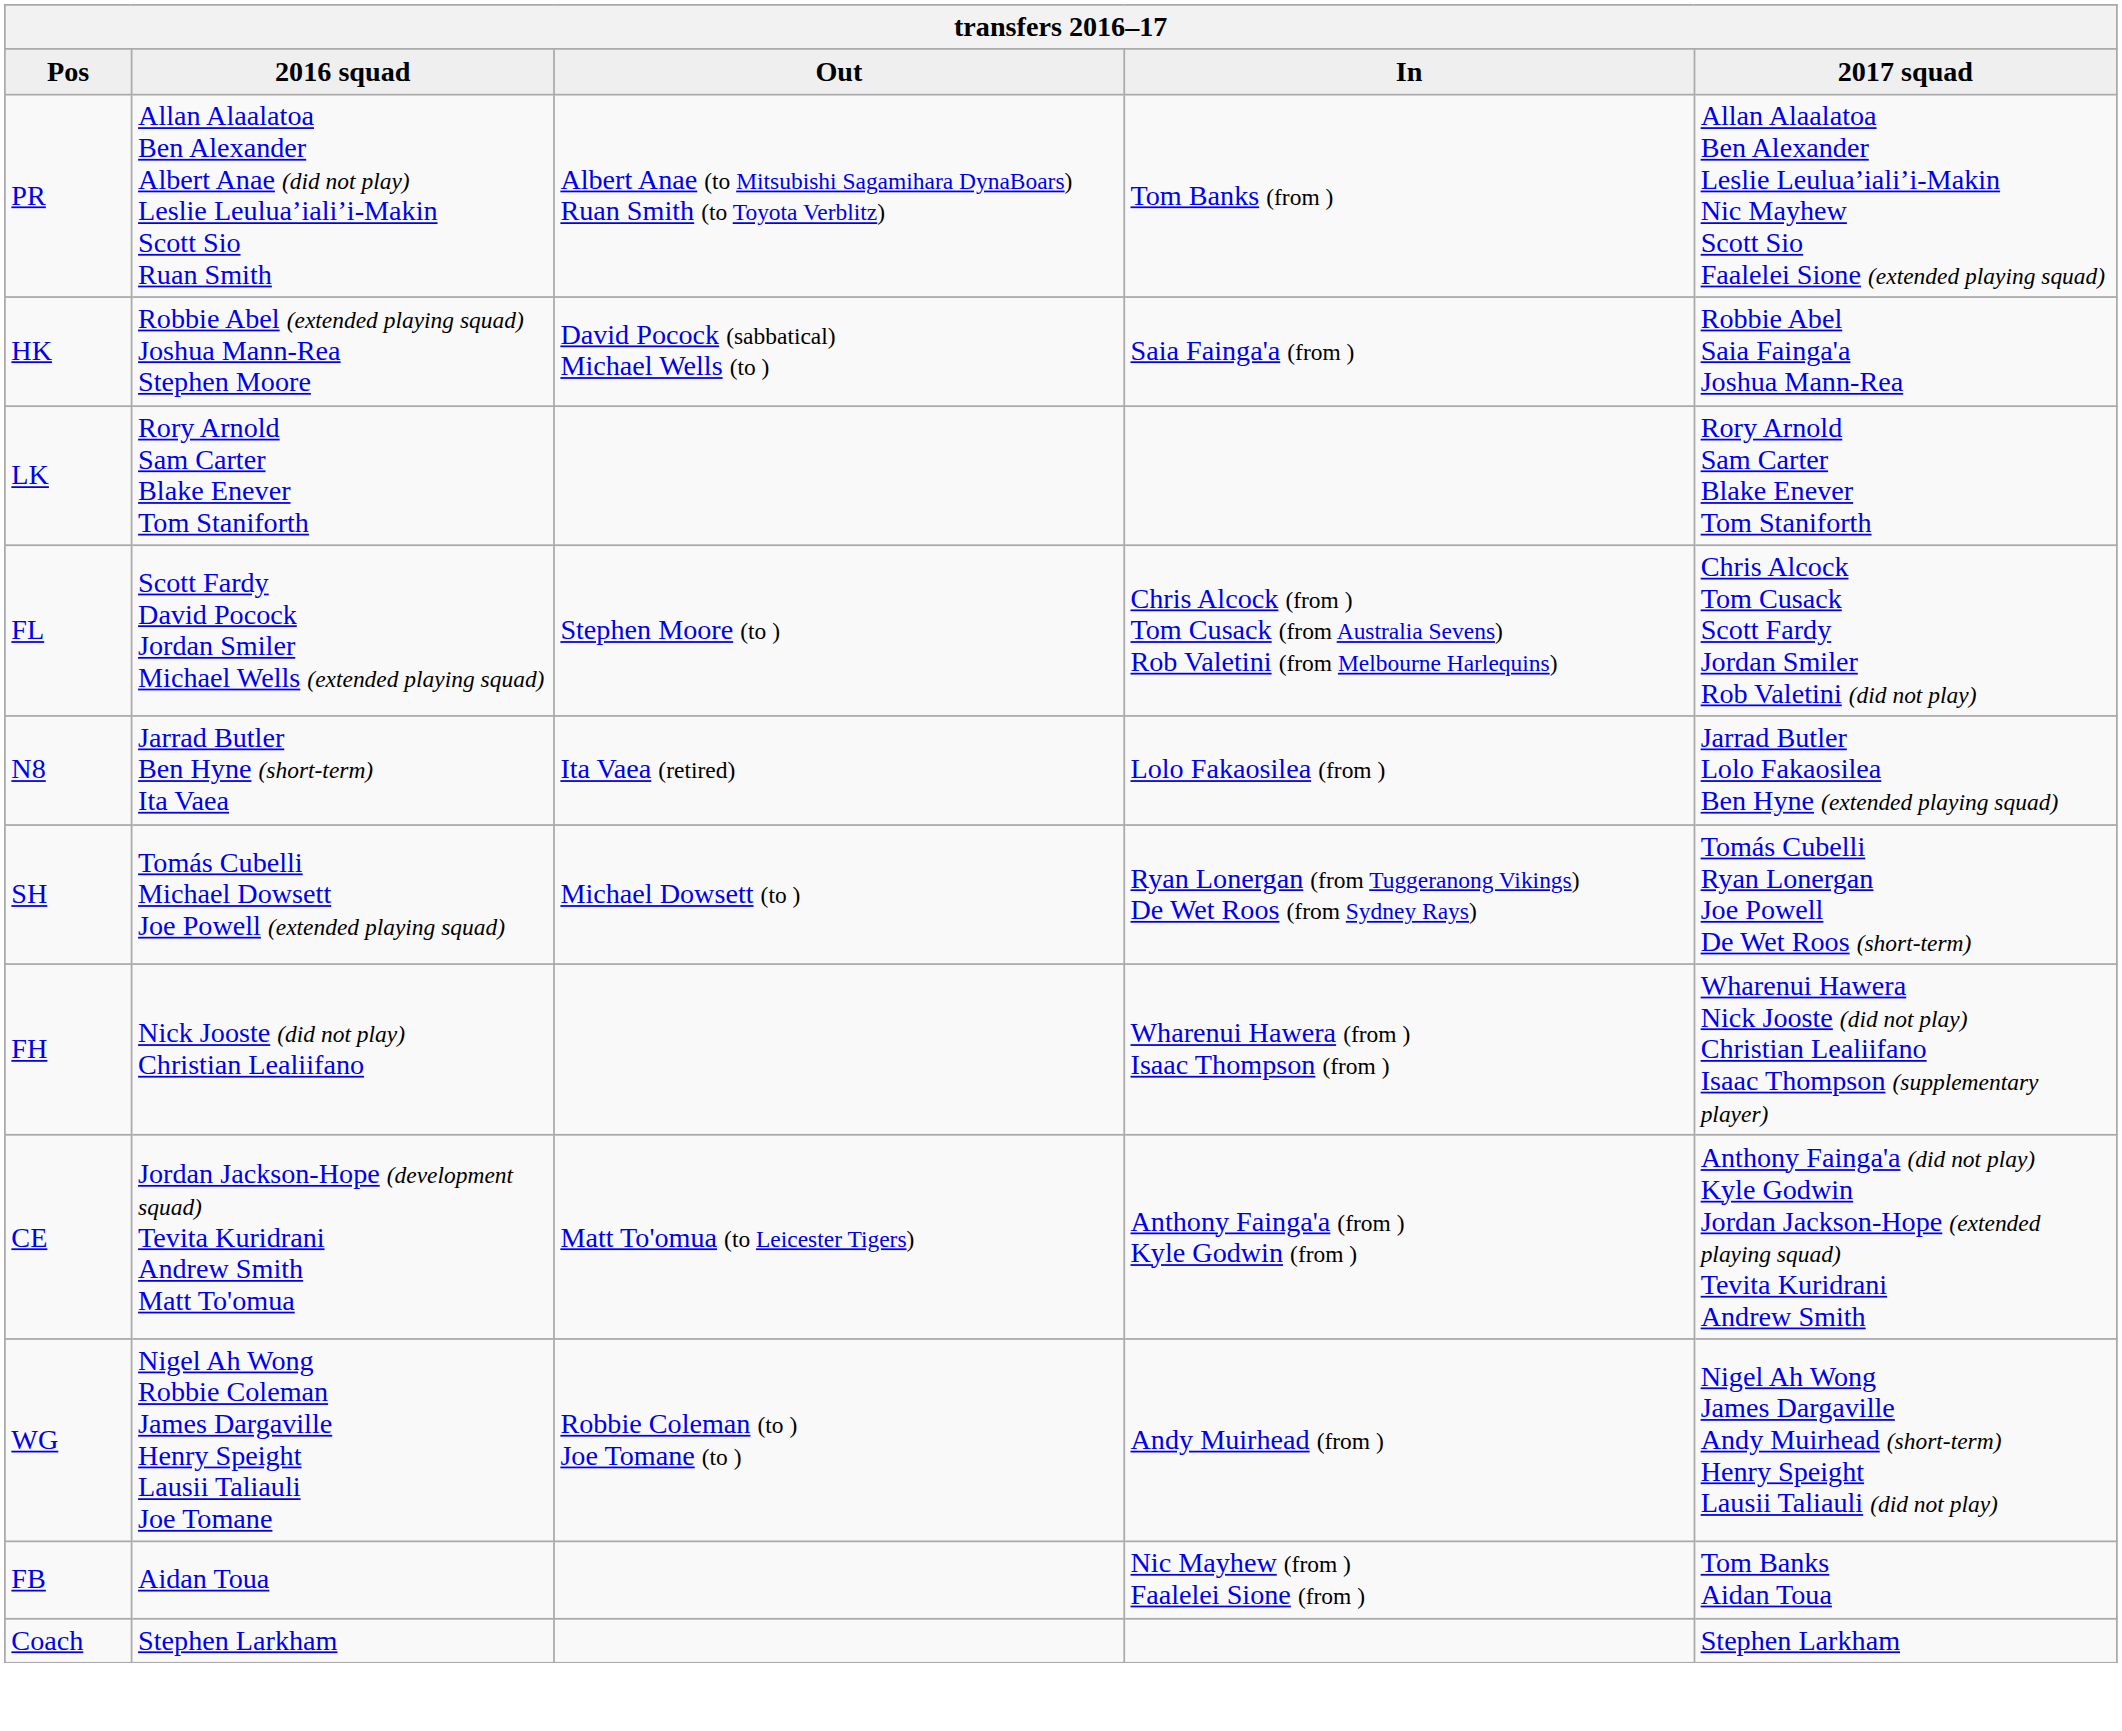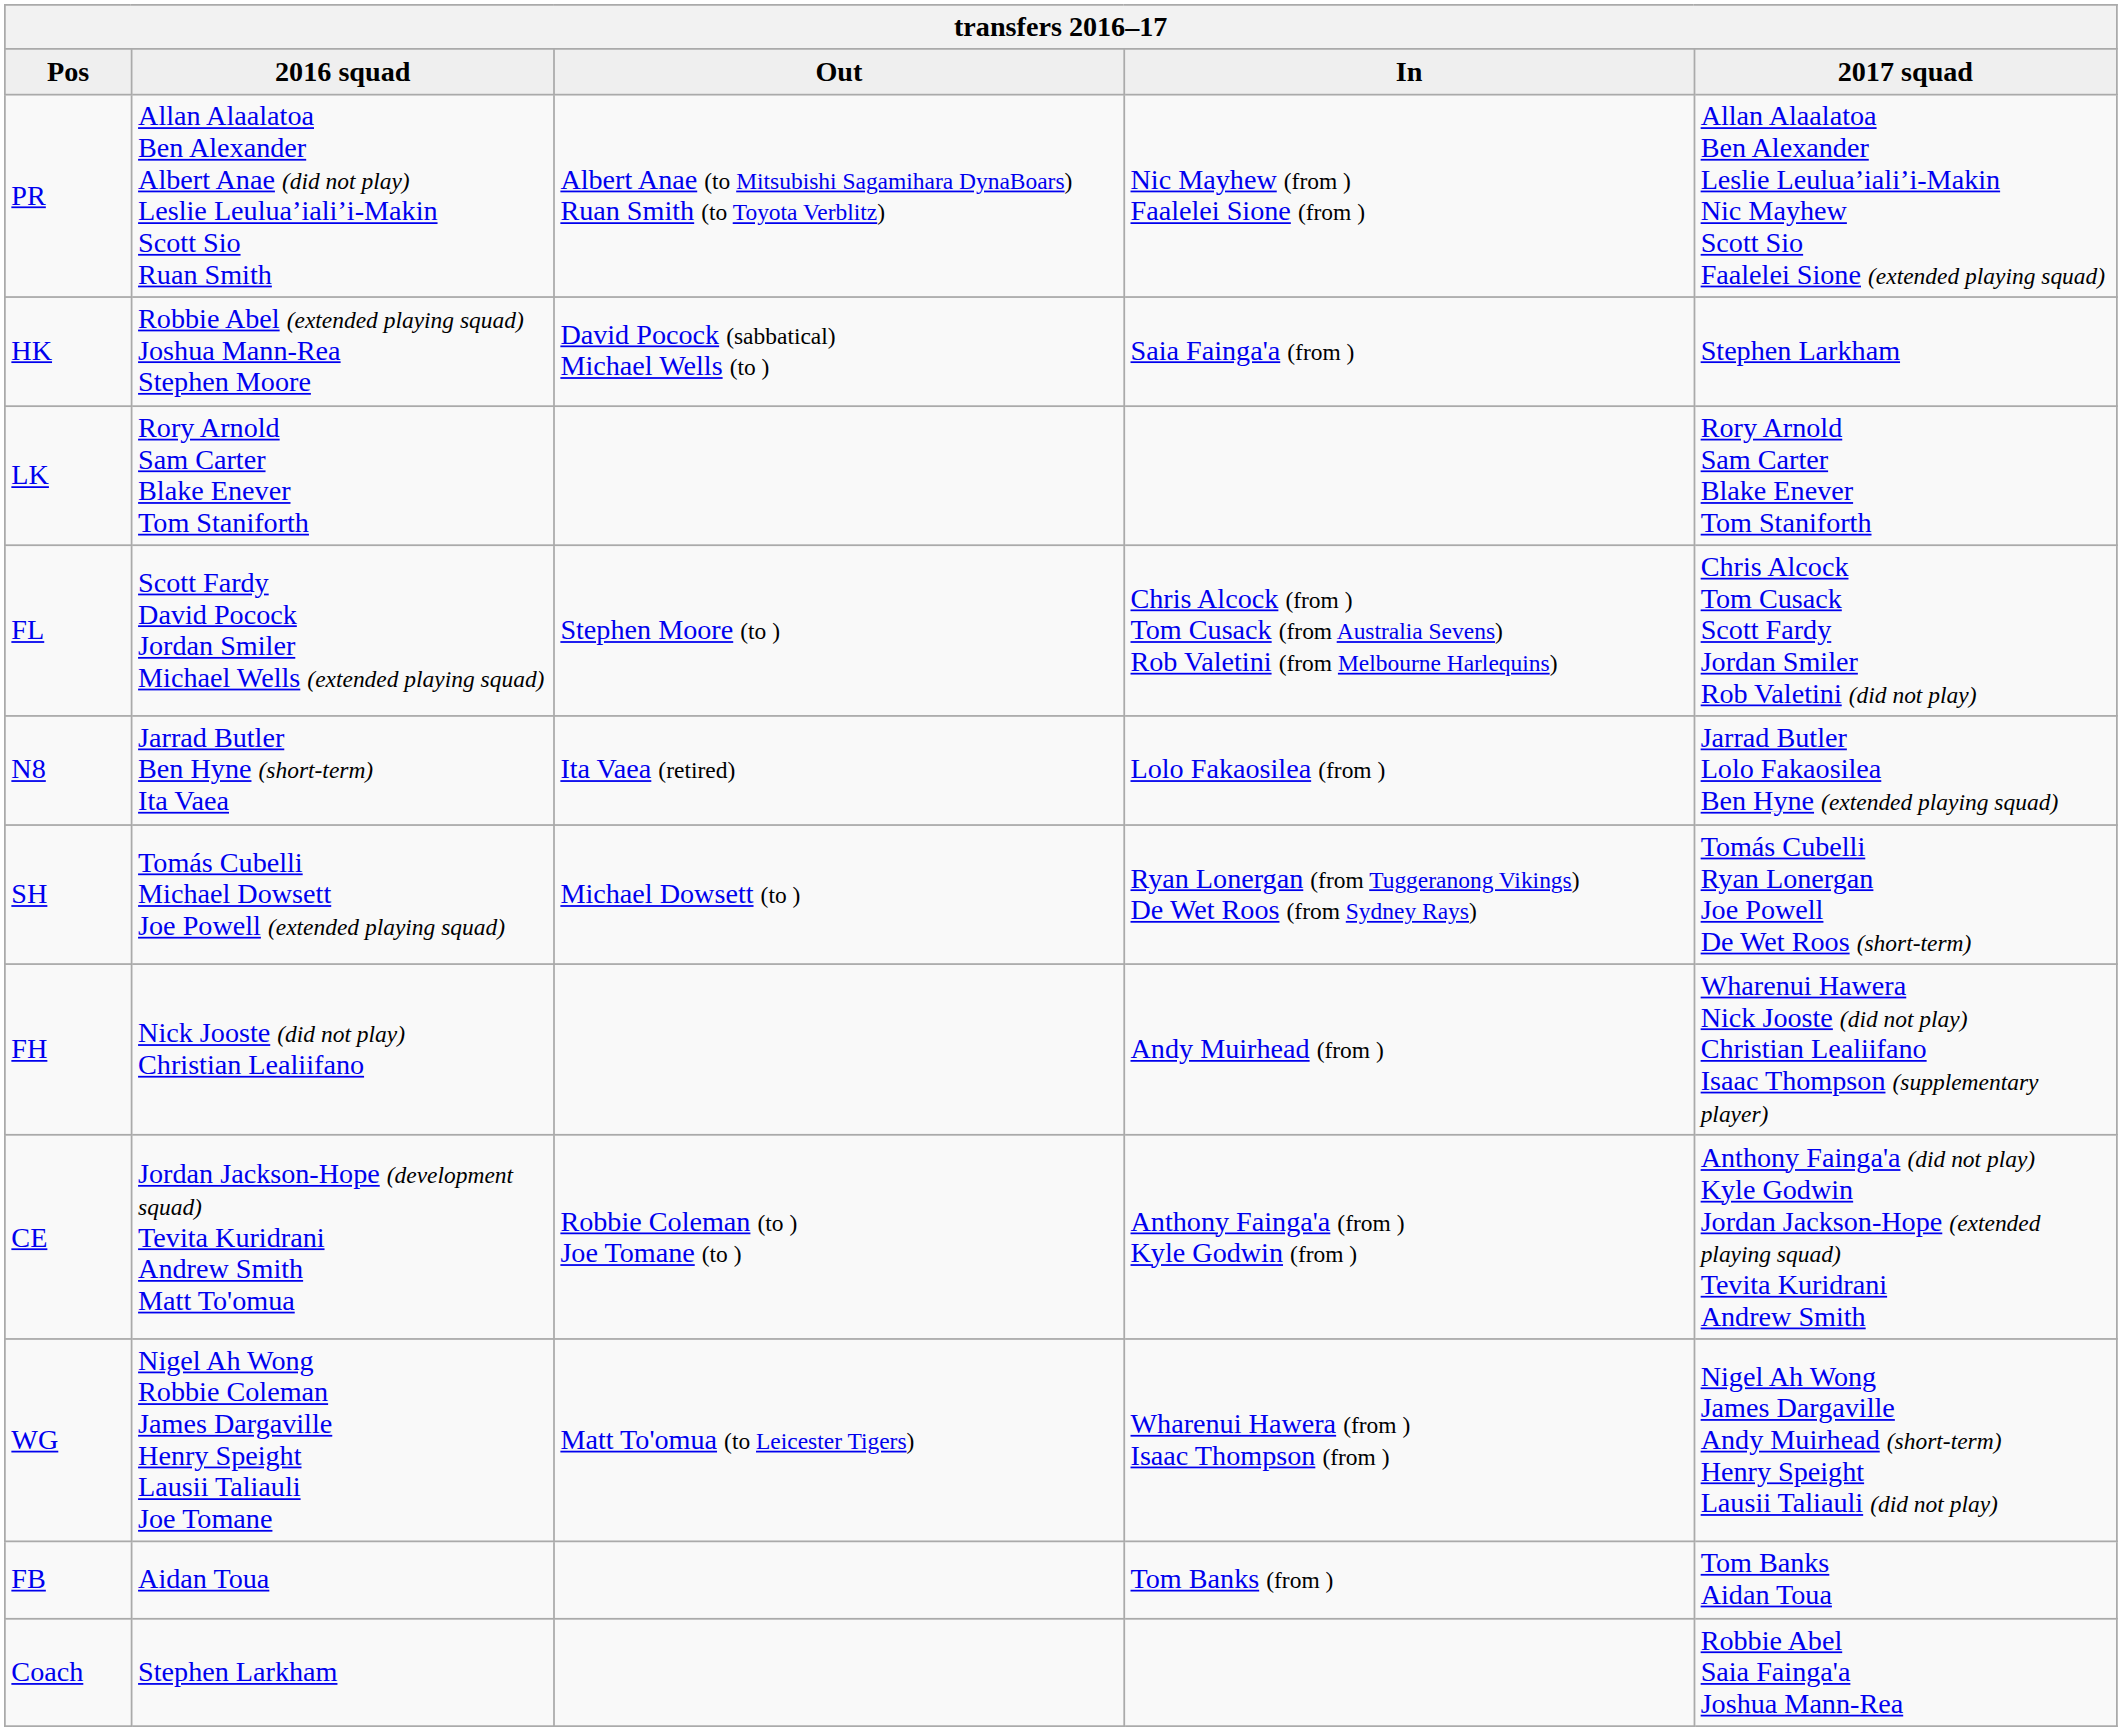(1232, 195) Tom Banks (from ) -> (1248, 195) Nic Mayhew (from ) Faalelei Sione (from )
(1802, 350) Robbie Abel Saia Fainga'a Joshua Mann-Rea -> (1800, 350) Stephen Larkham
(1270, 1049) Wharenui Hawera (from ) Isaac Thompson (from ) -> (1257, 1049) Andy Muirhead (from )
(737, 1236) Matt To'omua (to Leicester Tigers) -> (679, 1236) Robbie Coleman (to ) Joe Tomane (to )
(679, 1439) Robbie Coleman (to ) Joe Tomane (to ) -> (737, 1439) Matt To'omua (to Leicester Tigers)
(1257, 1439) Andy Muirhead (from ) -> (1270, 1439) Wharenui Hawera (from ) Isaac Thompson (from )
(1248, 1579) Nic Mayhew (from ) Faalelei Sione (from ) -> (1232, 1579) Tom Banks (from )
(1800, 1639) Stephen Larkham -> (1802, 1671) Robbie Abel Saia Fainga'a Joshua Mann-Rea
